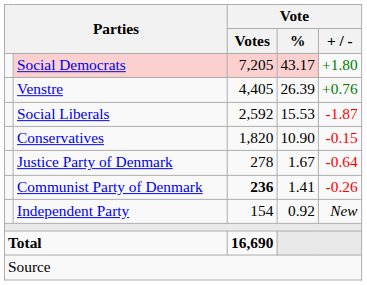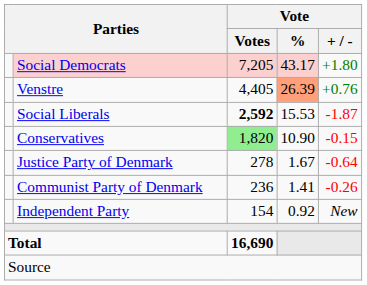(298, 89) no background -> (298, 89) lightsalmon background
(256, 114) normal -> (256, 114) bold
(256, 138) no background -> (256, 138) lightgreen background
(262, 187) bold -> (262, 187) normal
